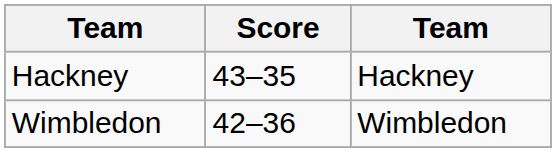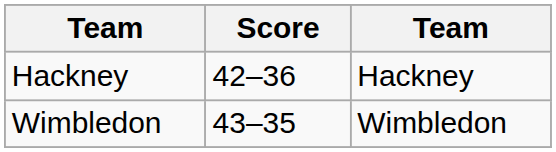(254, 75) 43–35 -> (254, 75) 42–36
(254, 123) 42–36 -> (254, 123) 43–35
